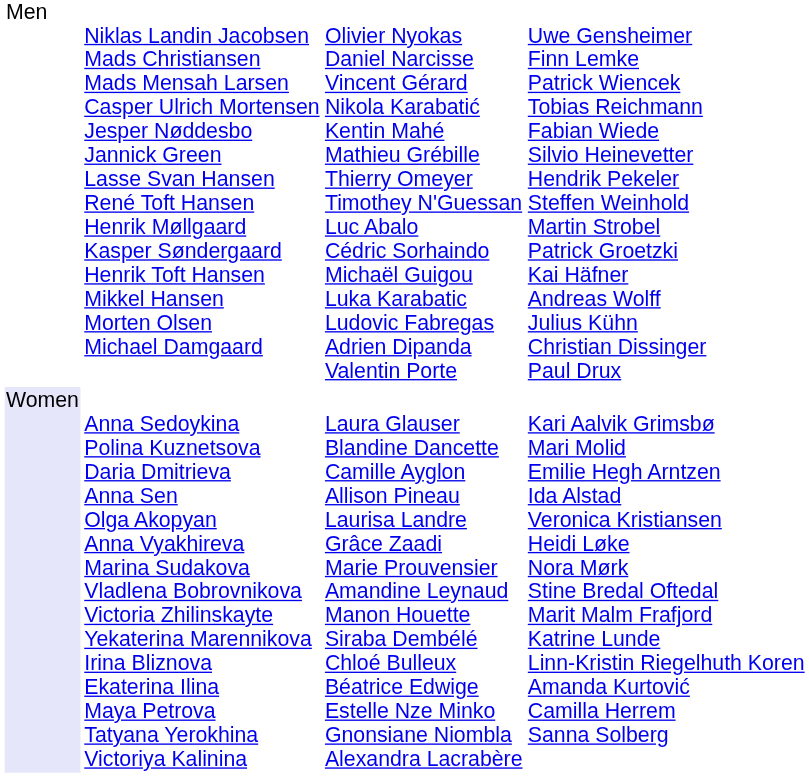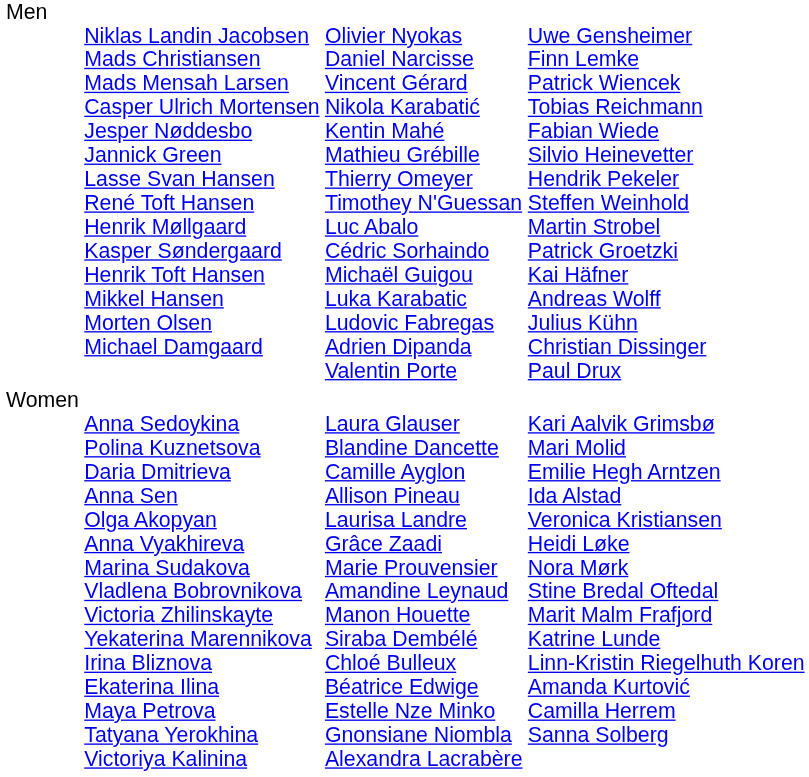(42, 400) lavender background -> (42, 400) no background
